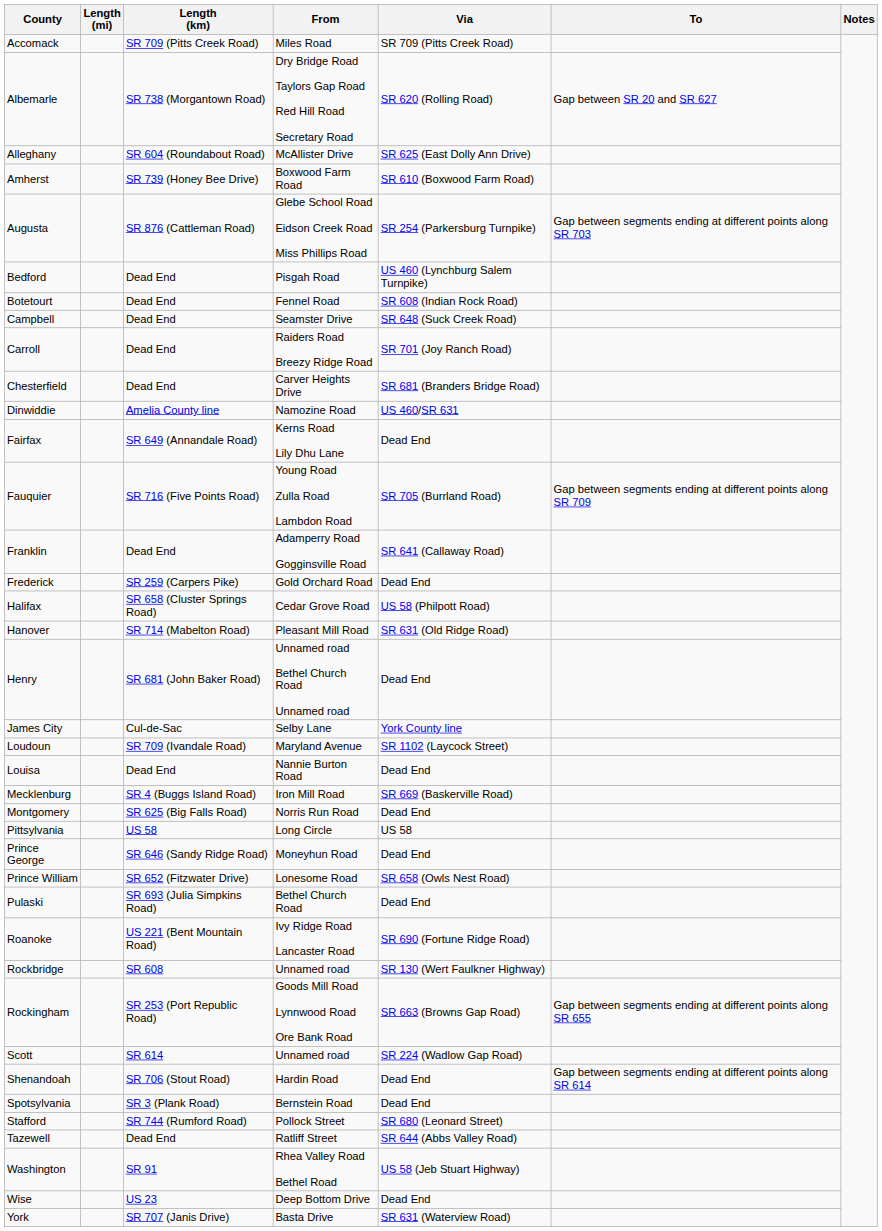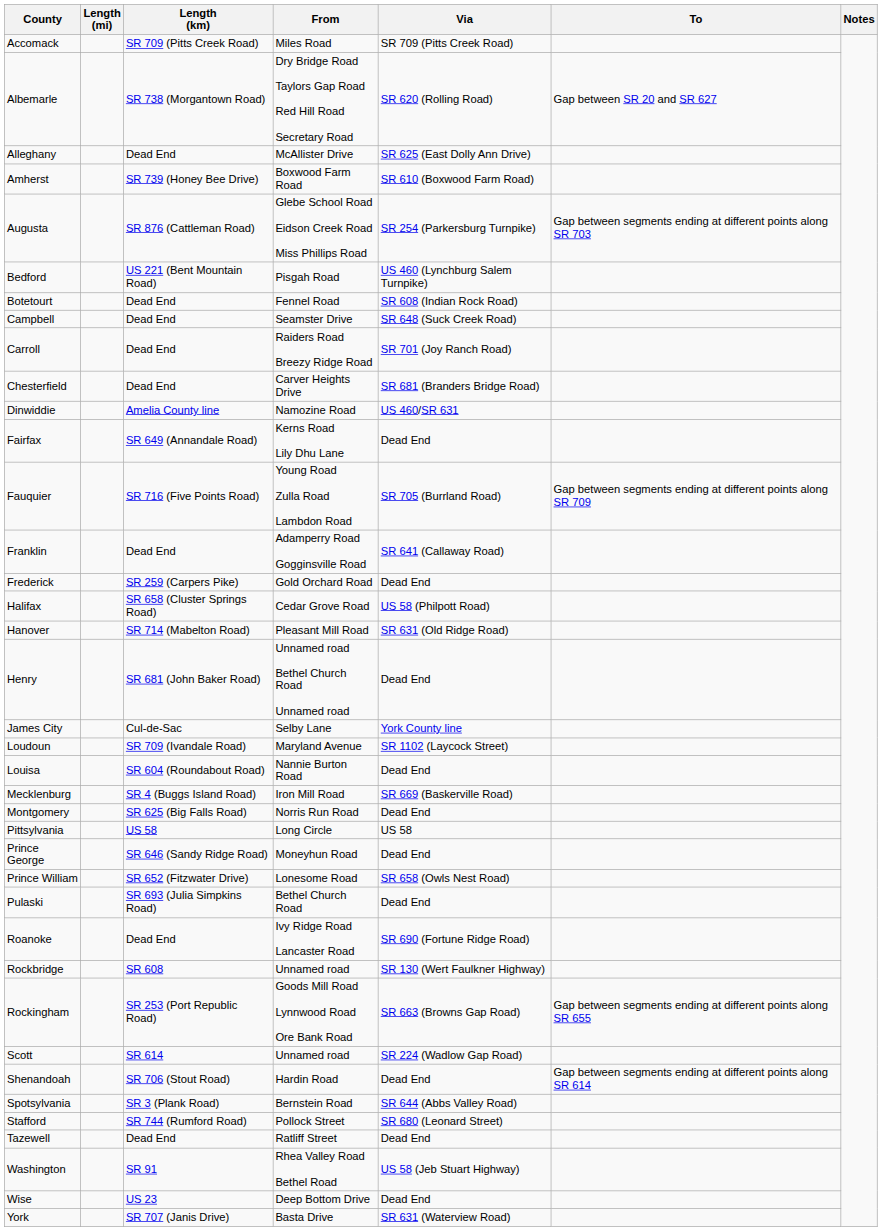(195, 154) SR 604 (Roundabout Road) -> (151, 154) Dead End
(151, 277) Dead End -> (184, 277) US 221 (Bent Mountain Road)
(151, 770) Dead End -> (195, 770) SR 604 (Roundabout Road)
(184, 939) US 221 (Bent Mountain Road) -> (151, 939) Dead End
(406, 1103) Dead End -> (449, 1103) SR 644 (Abbs Valley Road)
(449, 1139) SR 644 (Abbs Valley Road) -> (406, 1139) Dead End
